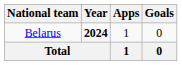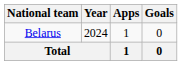(96, 32) bold -> (96, 32) normal
